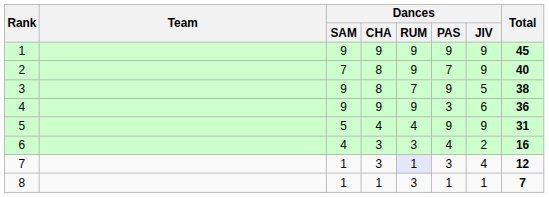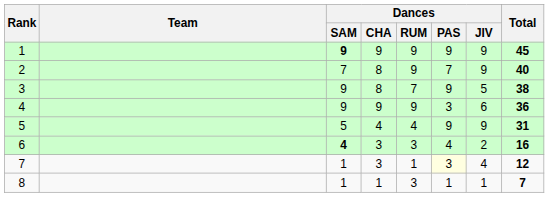(344, 51) normal -> (344, 51) bold
(344, 145) normal -> (344, 145) bold
(414, 164) lavender background -> (414, 164) no background
(449, 164) no background -> (449, 164) lightyellow background
